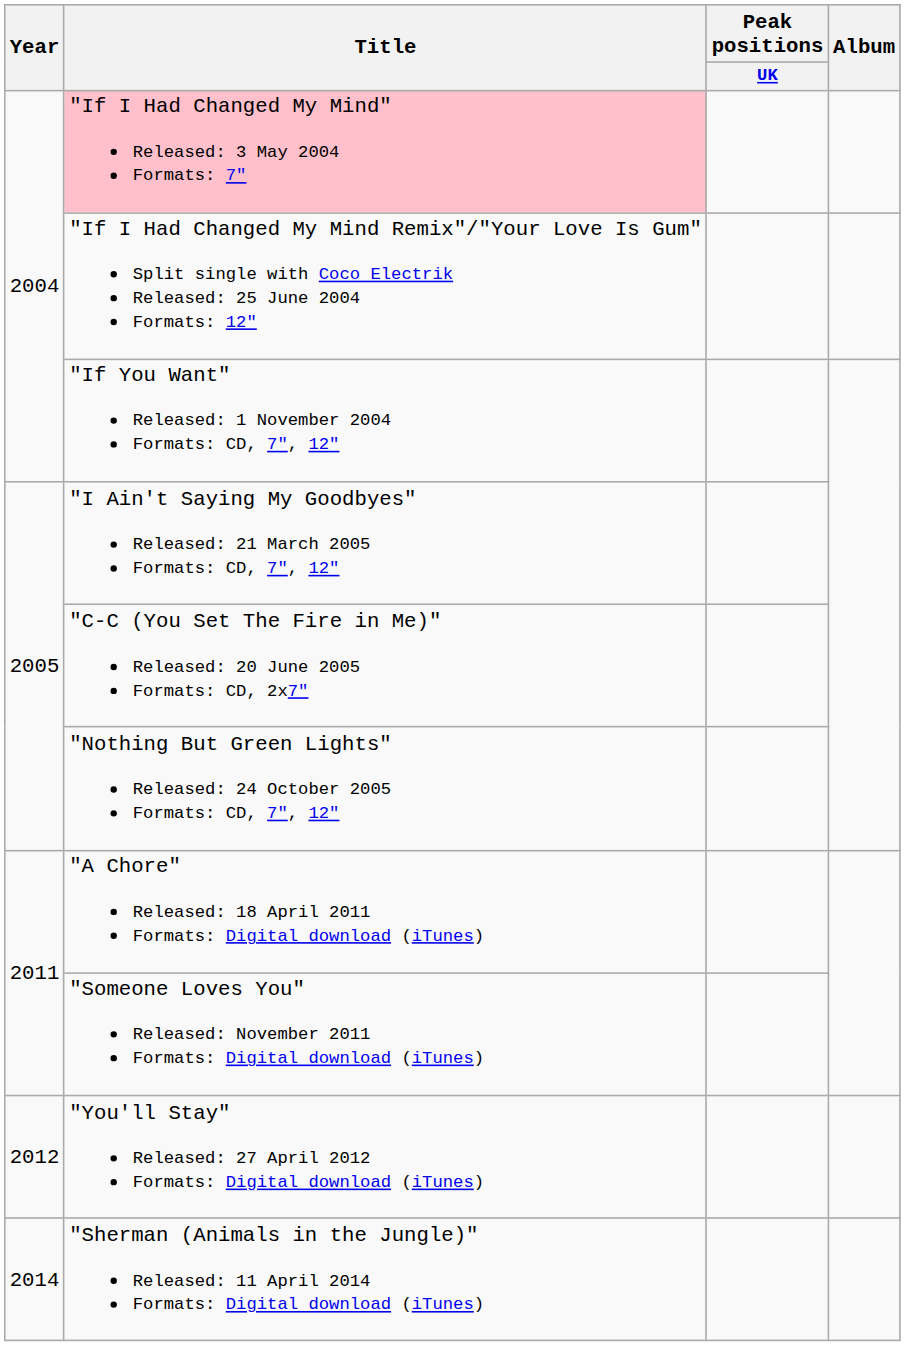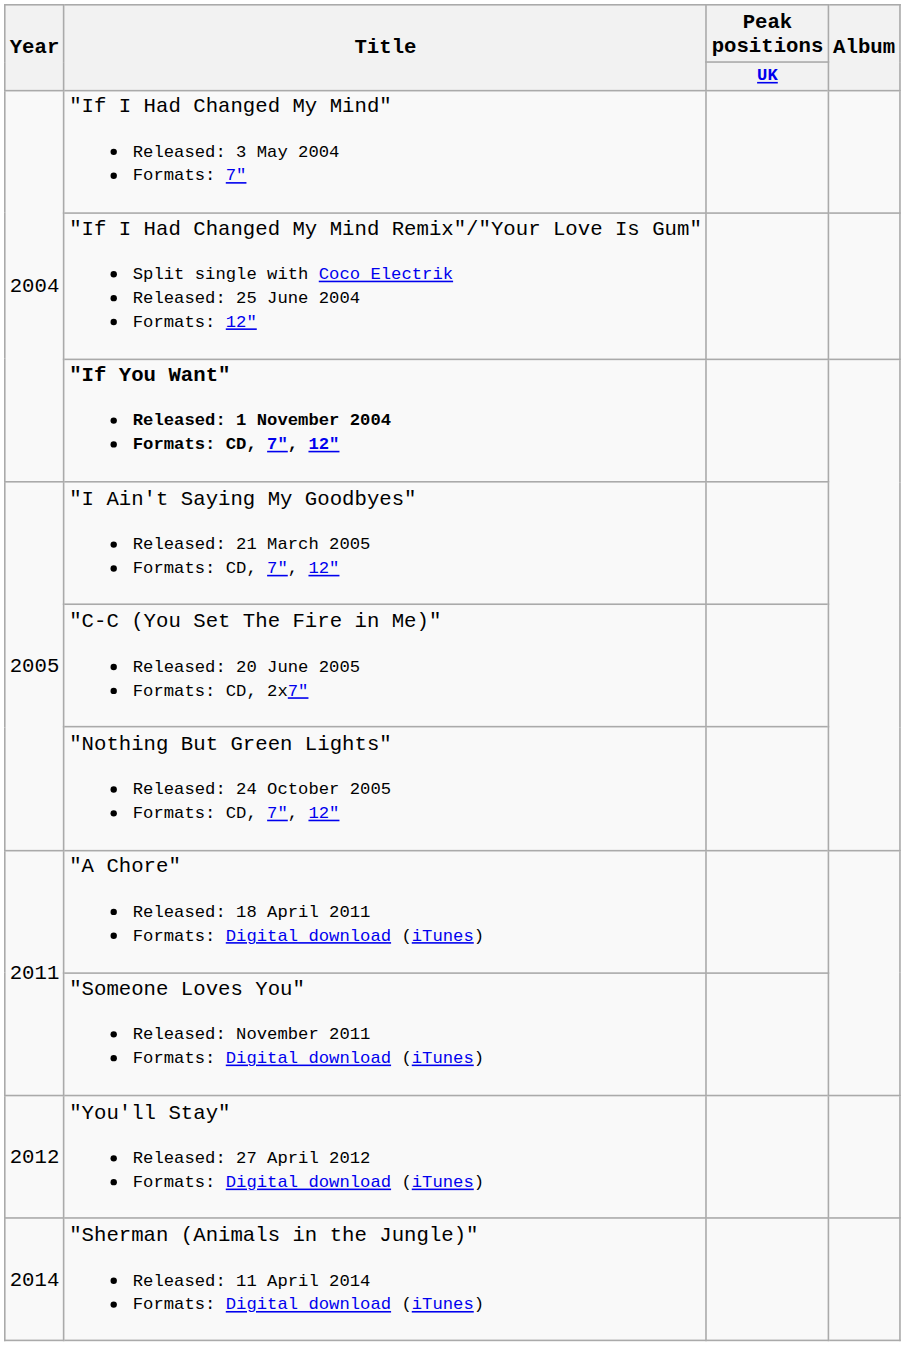(386, 141) pink background -> (386, 141) no background
(386, 410) normal -> (386, 410) bold
